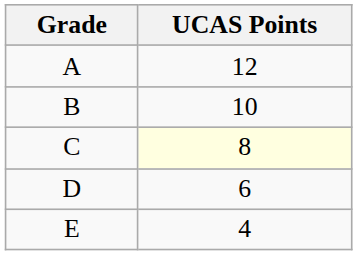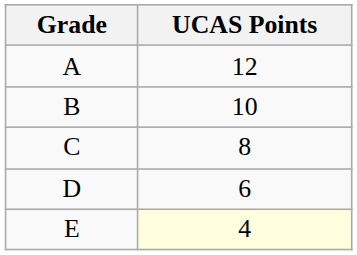(245, 147) lightyellow background -> (245, 147) no background
(245, 229) no background -> (245, 229) lightyellow background
